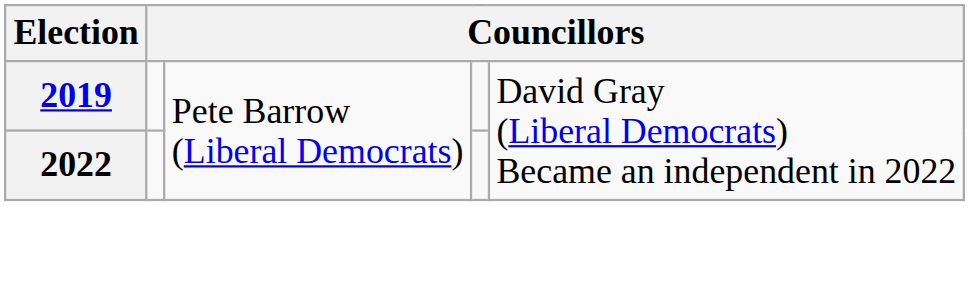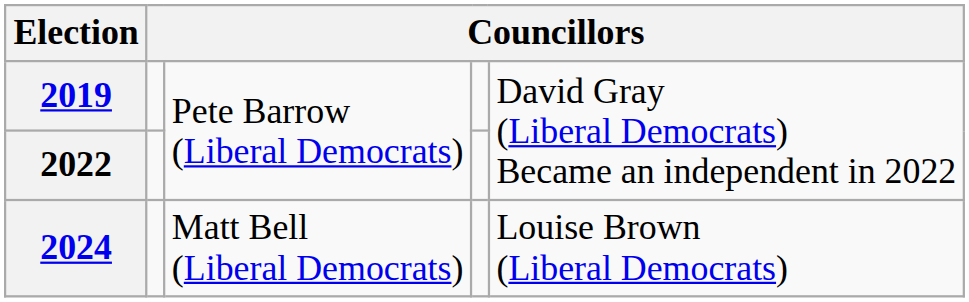+ row: (76, 247)
